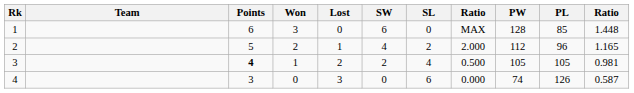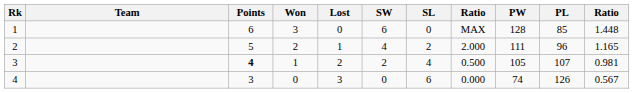(518, 46) 112 -> (518, 46) 111
(562, 63) 105 -> (562, 63) 107
(607, 79) 0.587 -> (607, 79) 0.567
